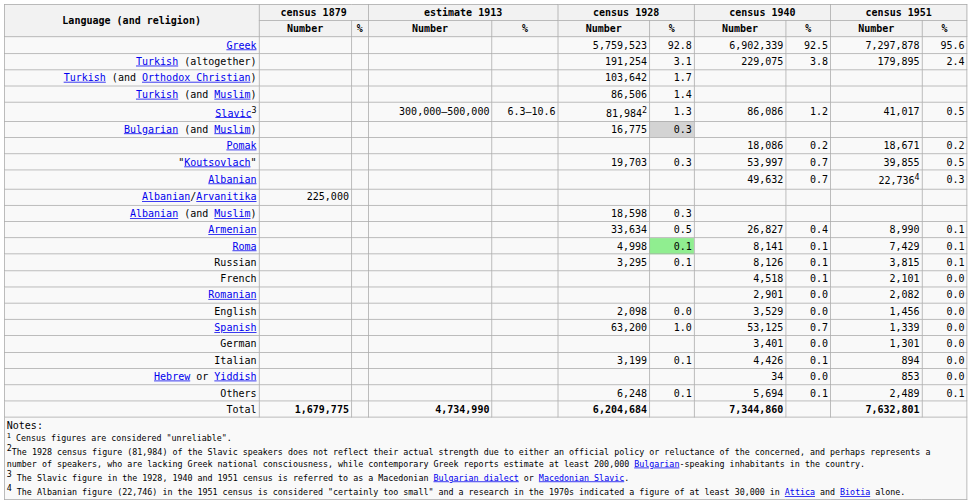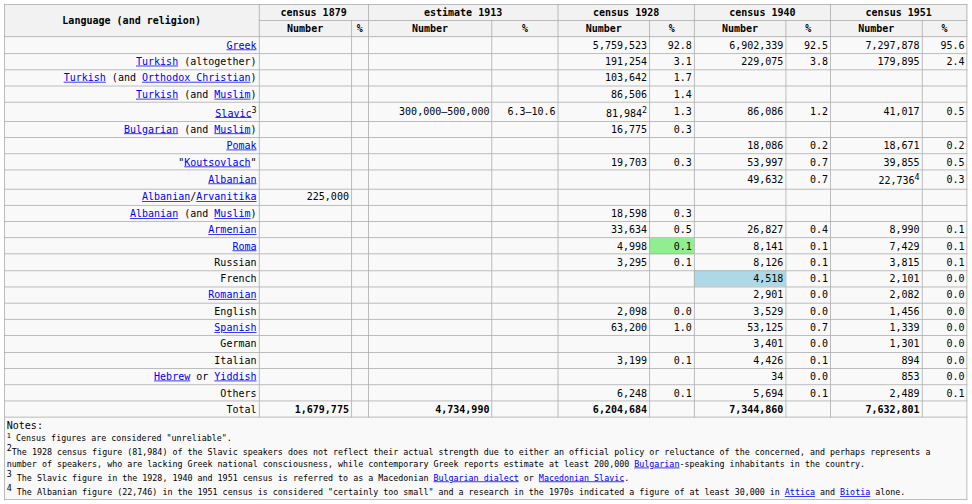(683, 129) lightgrey background -> (683, 129) no background
(768, 279) no background -> (768, 279) lightblue background
